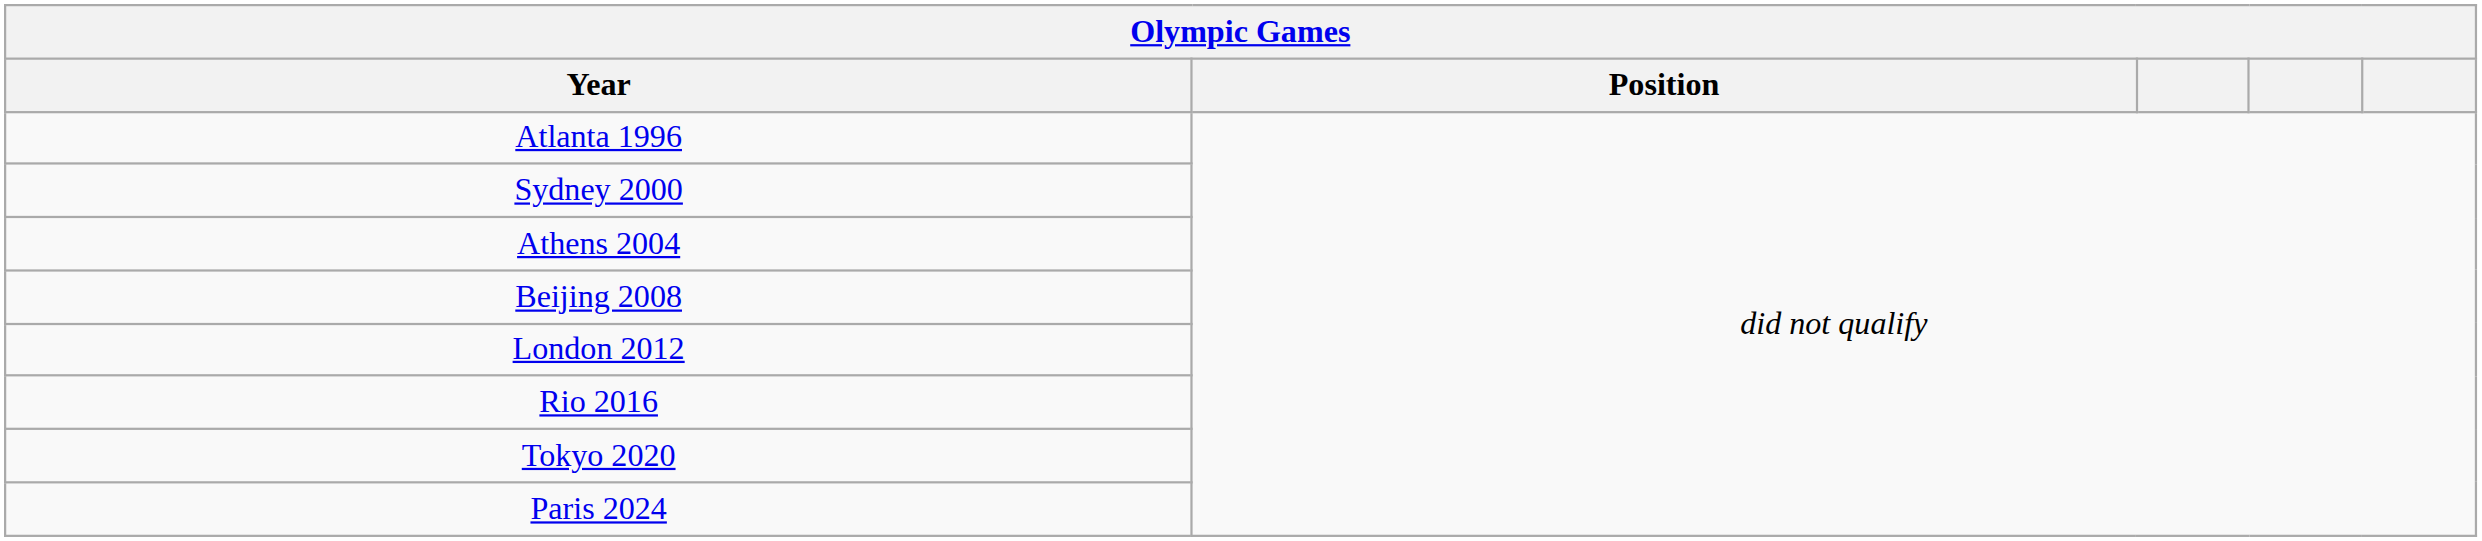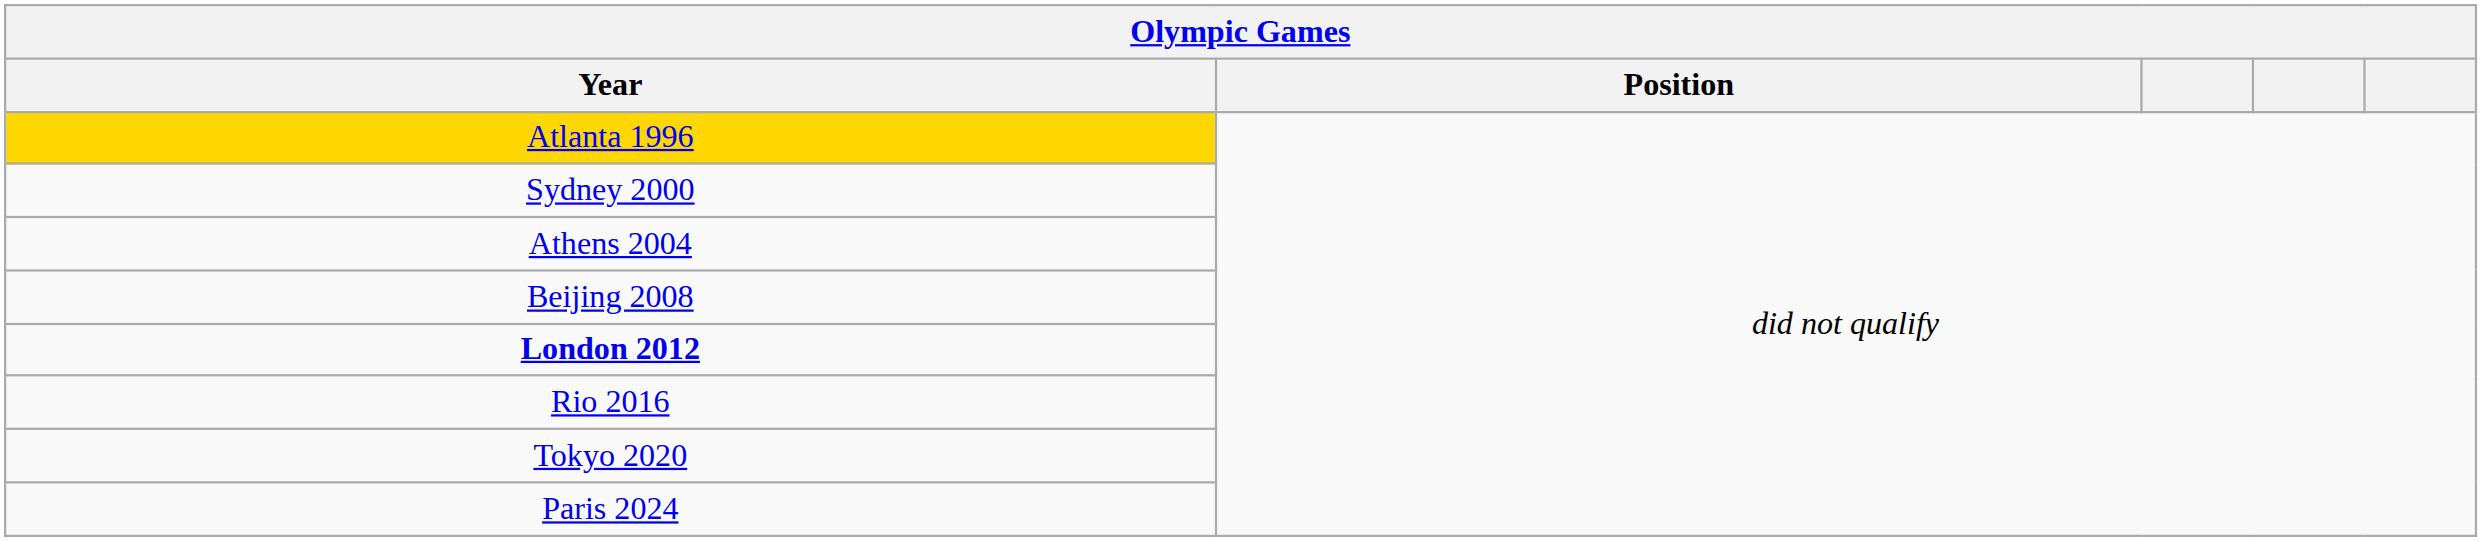(599, 137) no background -> (610, 137) gold background
(599, 349) normal -> (610, 349) bold
